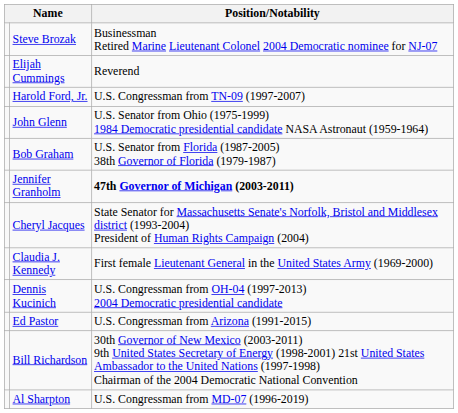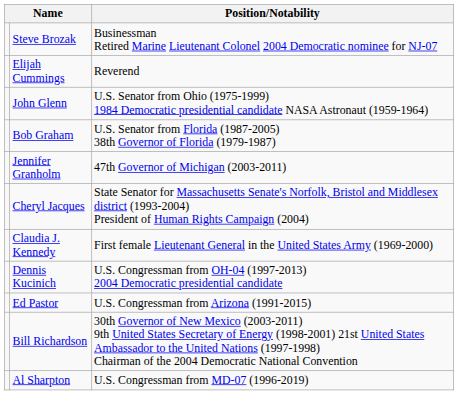- row: (50, 96)
(194, 186) bold -> (190, 167) normal
